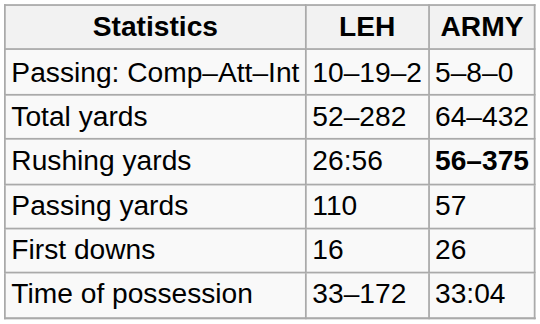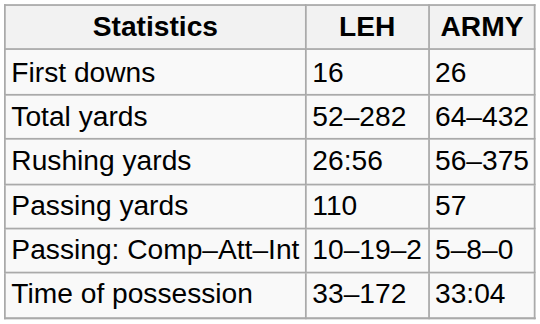rows swapped: (83, 250) <-> (155, 71)
(482, 160) bold -> (482, 160) normal
